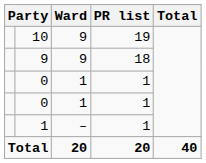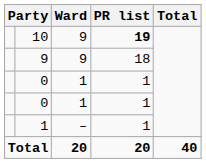(142, 38) normal -> (142, 38) bold
